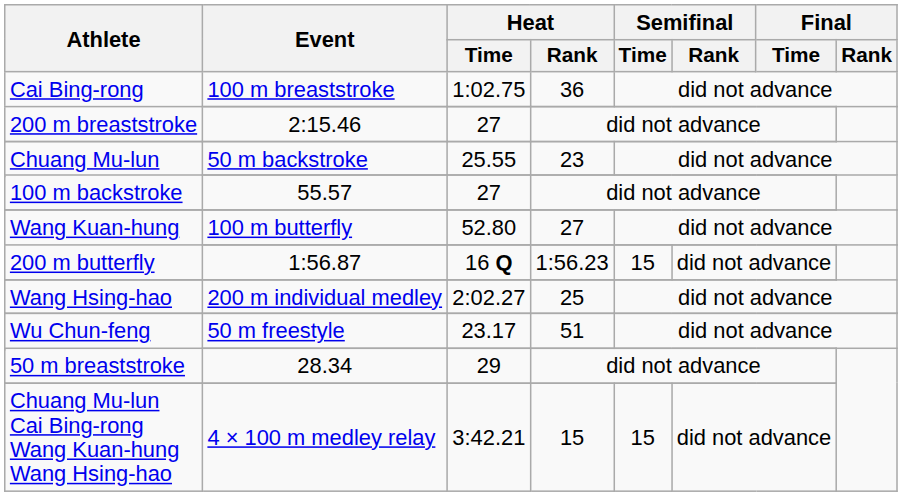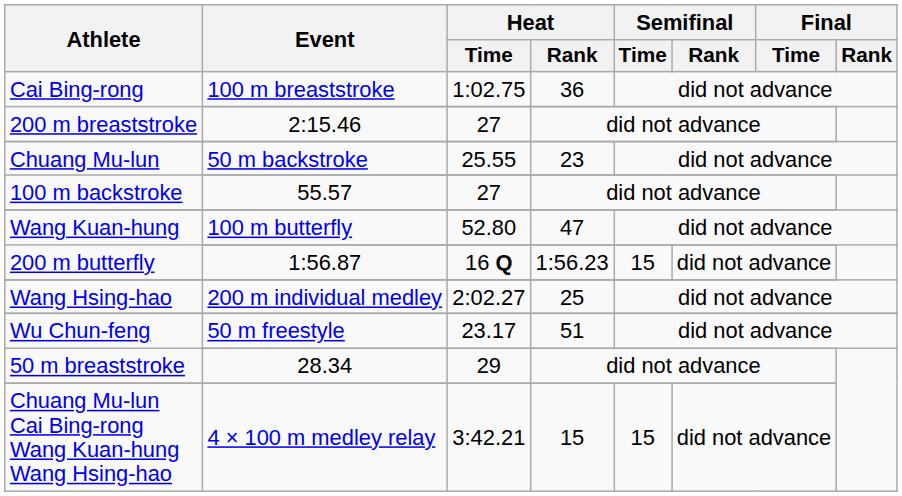(572, 228) 27 -> (572, 228) 47
